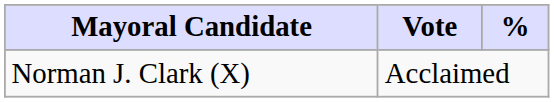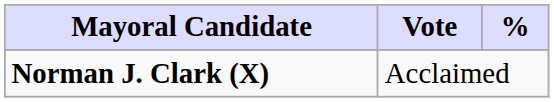(131, 73) normal -> (140, 73) bold
